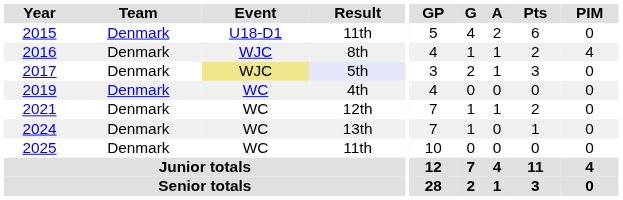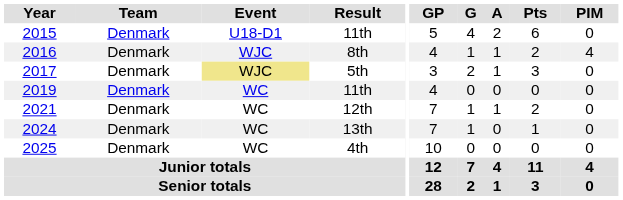(358, 71) lavender background -> (358, 71) no background
(358, 90) 4th -> (358, 90) 11th
(358, 148) 11th -> (358, 148) 4th
